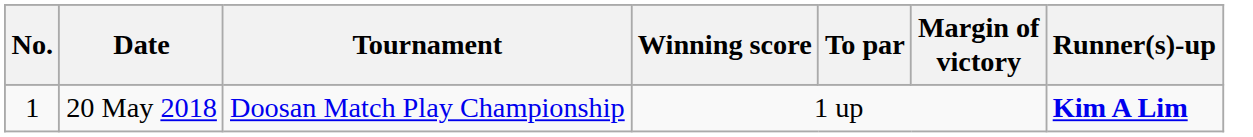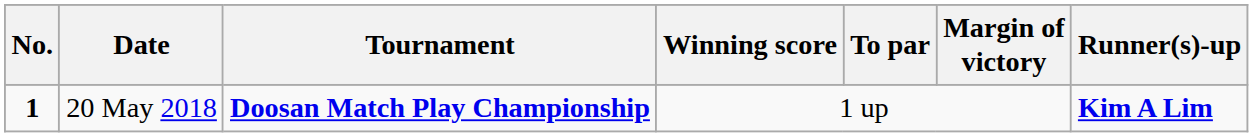(32, 108) normal -> (32, 108) bold
(427, 108) normal -> (440, 108) bold
